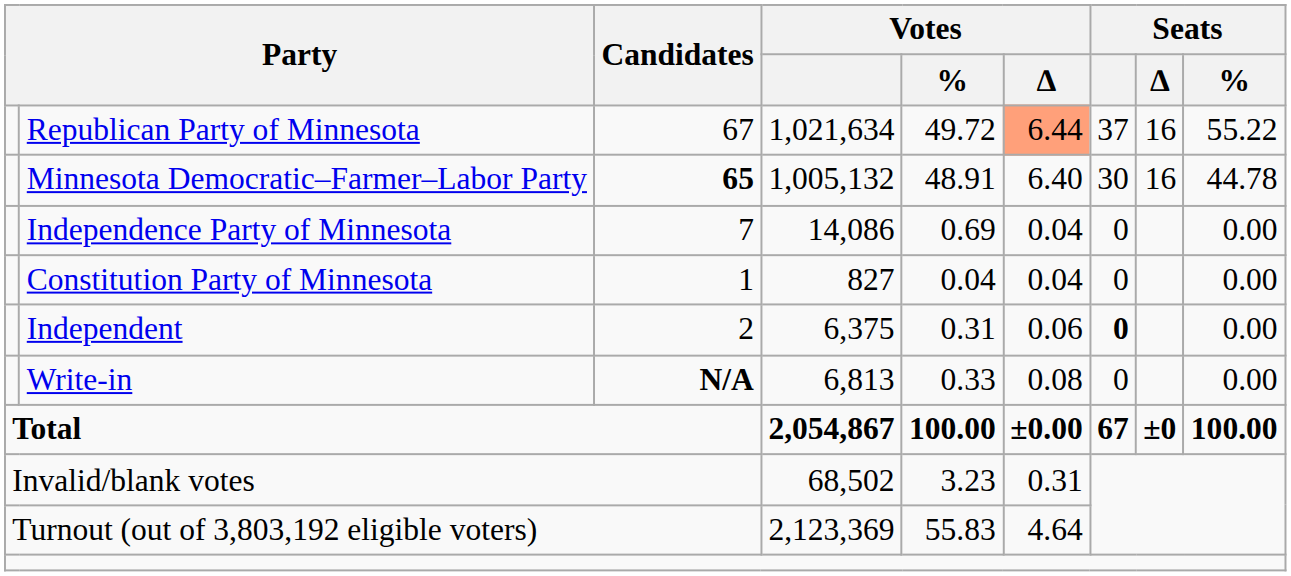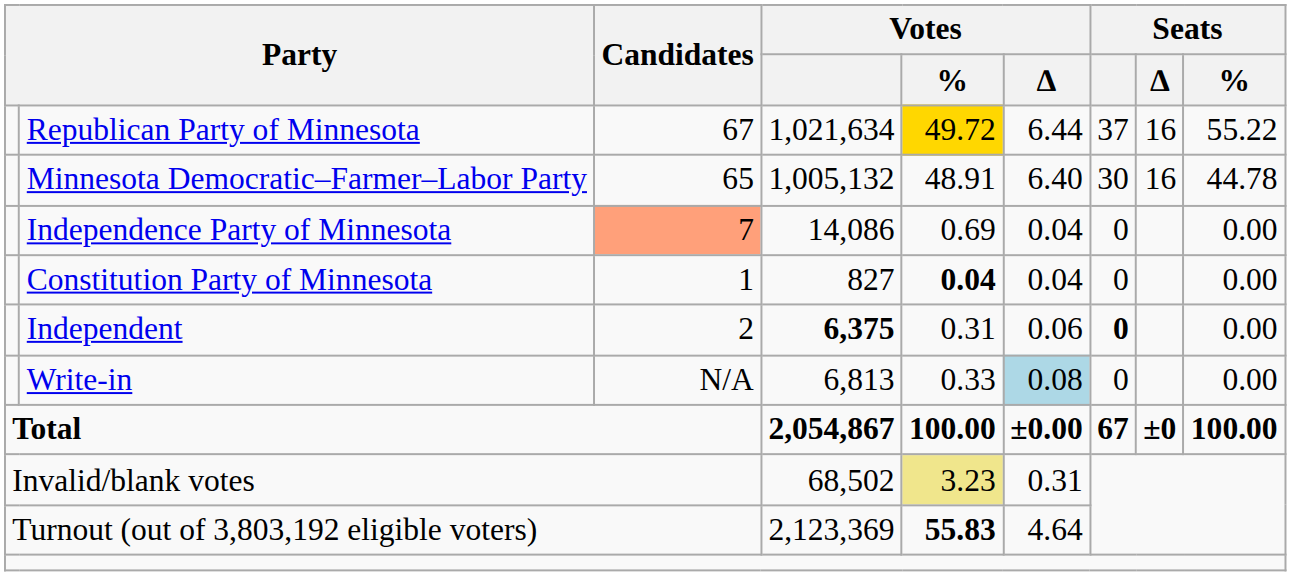(960, 129) no background -> (960, 129) gold background
(1055, 129) lightsalmon background -> (1055, 129) no background
(738, 179) bold -> (738, 179) normal
(746, 229) no background -> (746, 229) lightsalmon background
(968, 279) normal -> (968, 279) bold
(859, 329) normal -> (859, 329) bold
(727, 379) bold -> (727, 379) normal
(1055, 379) no background -> (1055, 379) lightblue background
(968, 479) no background -> (968, 479) khaki background
(960, 529) normal -> (960, 529) bold
